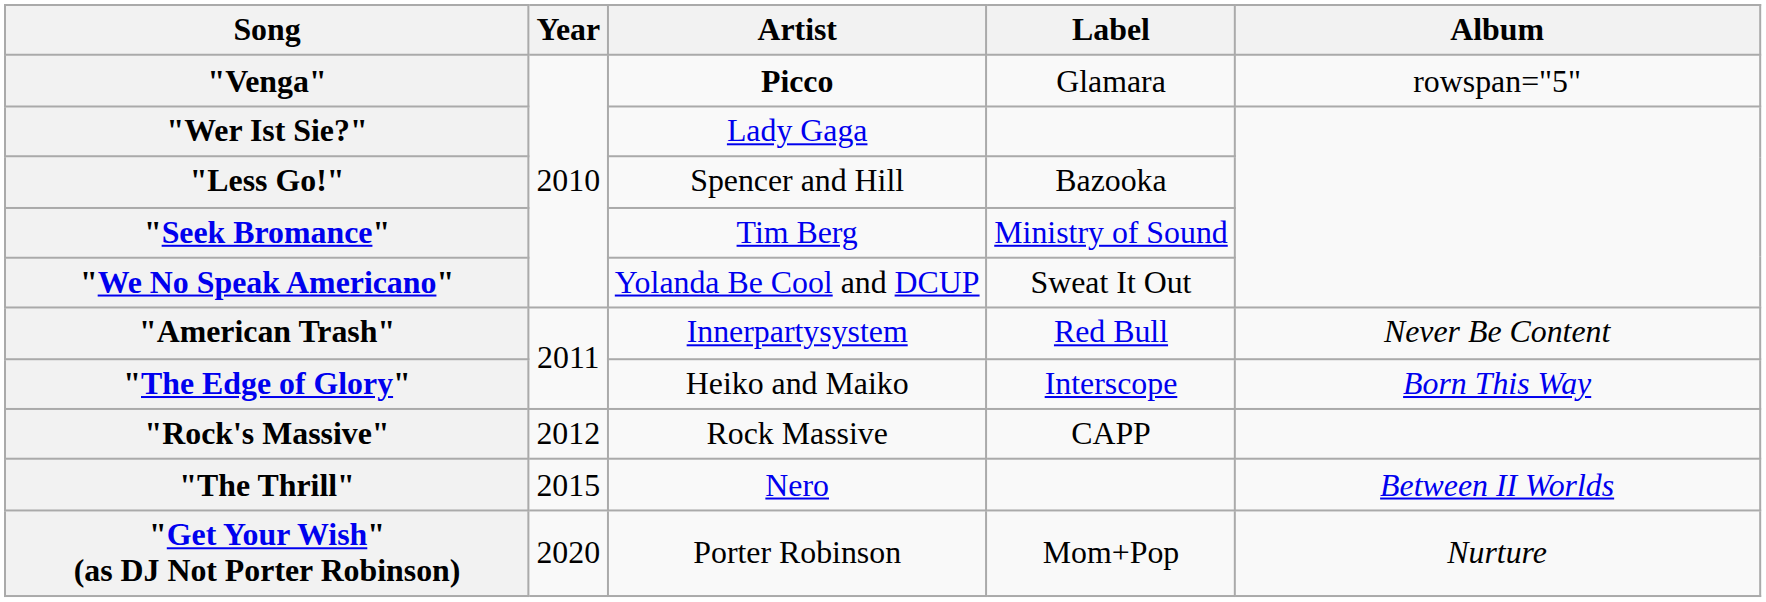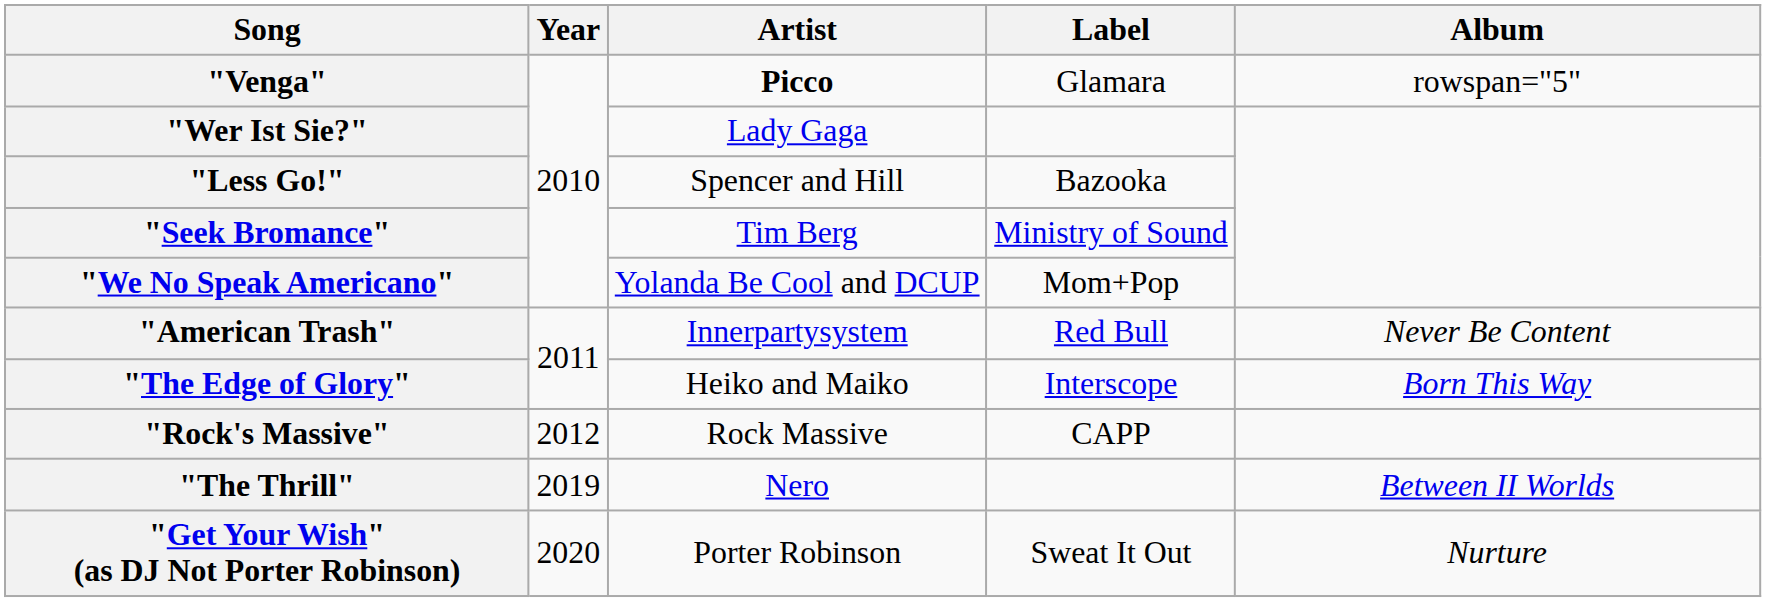(1111, 282) Sweat It Out -> (1111, 282) Mom+Pop
(568, 484) 2015 -> (568, 484) 2019
(1111, 552) Mom+Pop -> (1111, 552) Sweat It Out
